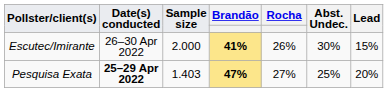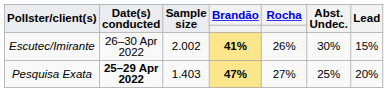(186, 46) 2.000 -> (186, 46) 2.002
